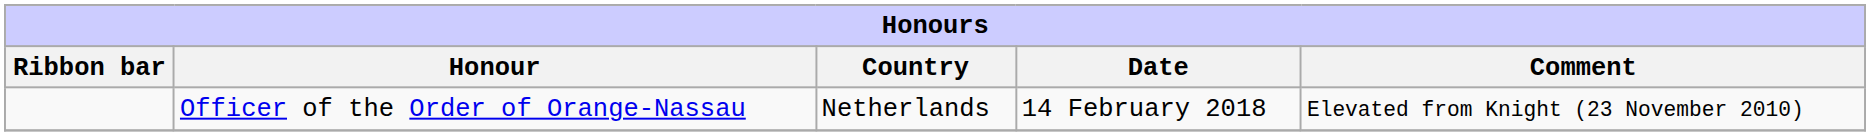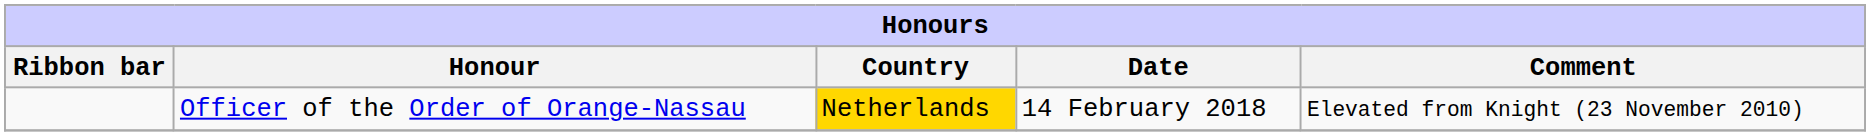(906, 109) no background -> (906, 109) gold background
